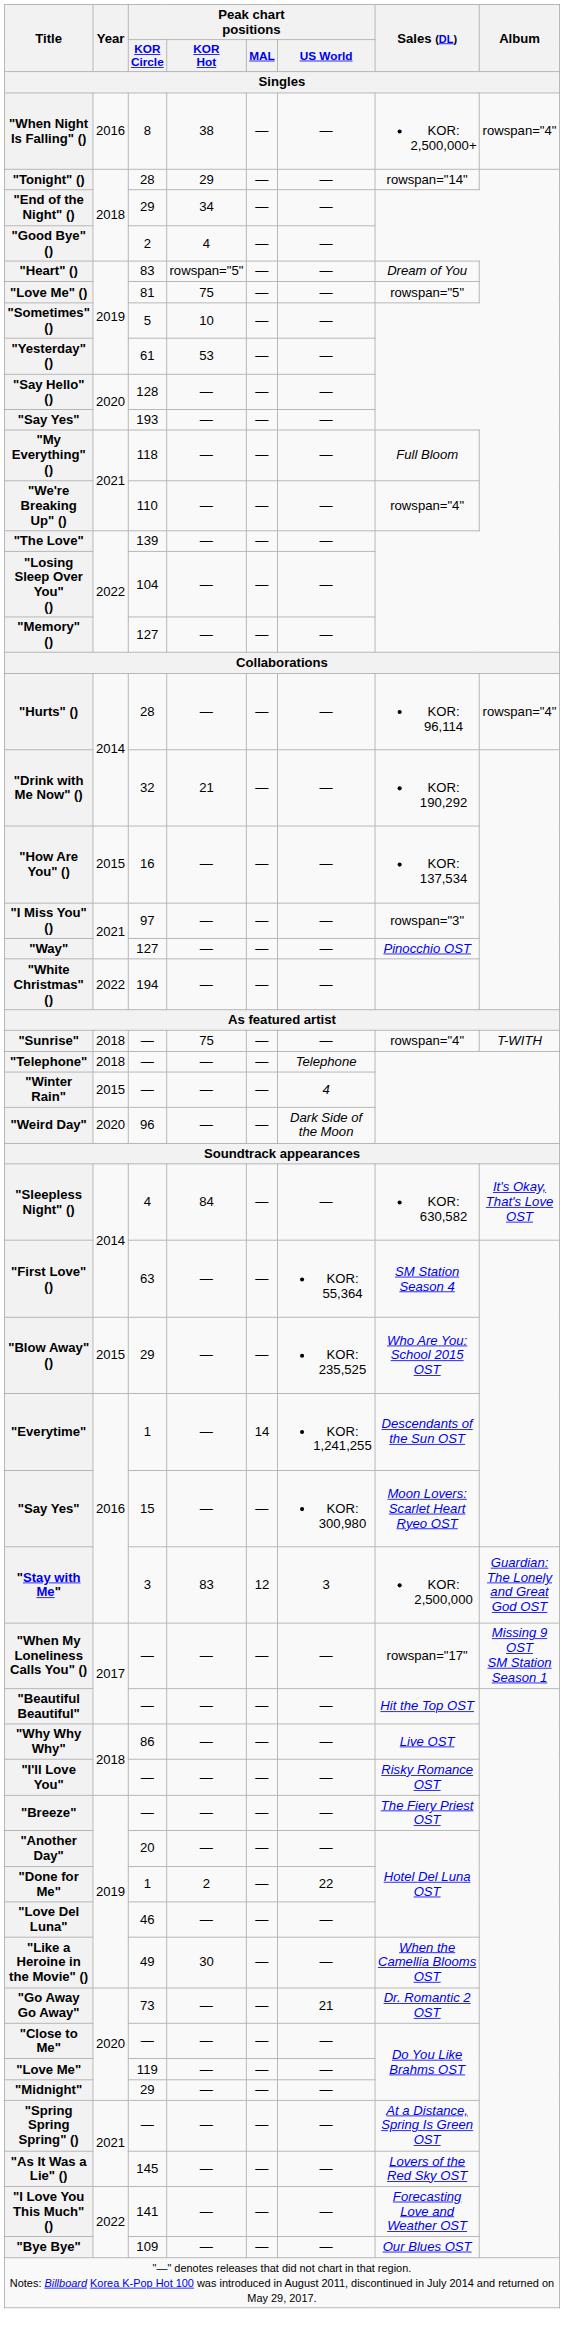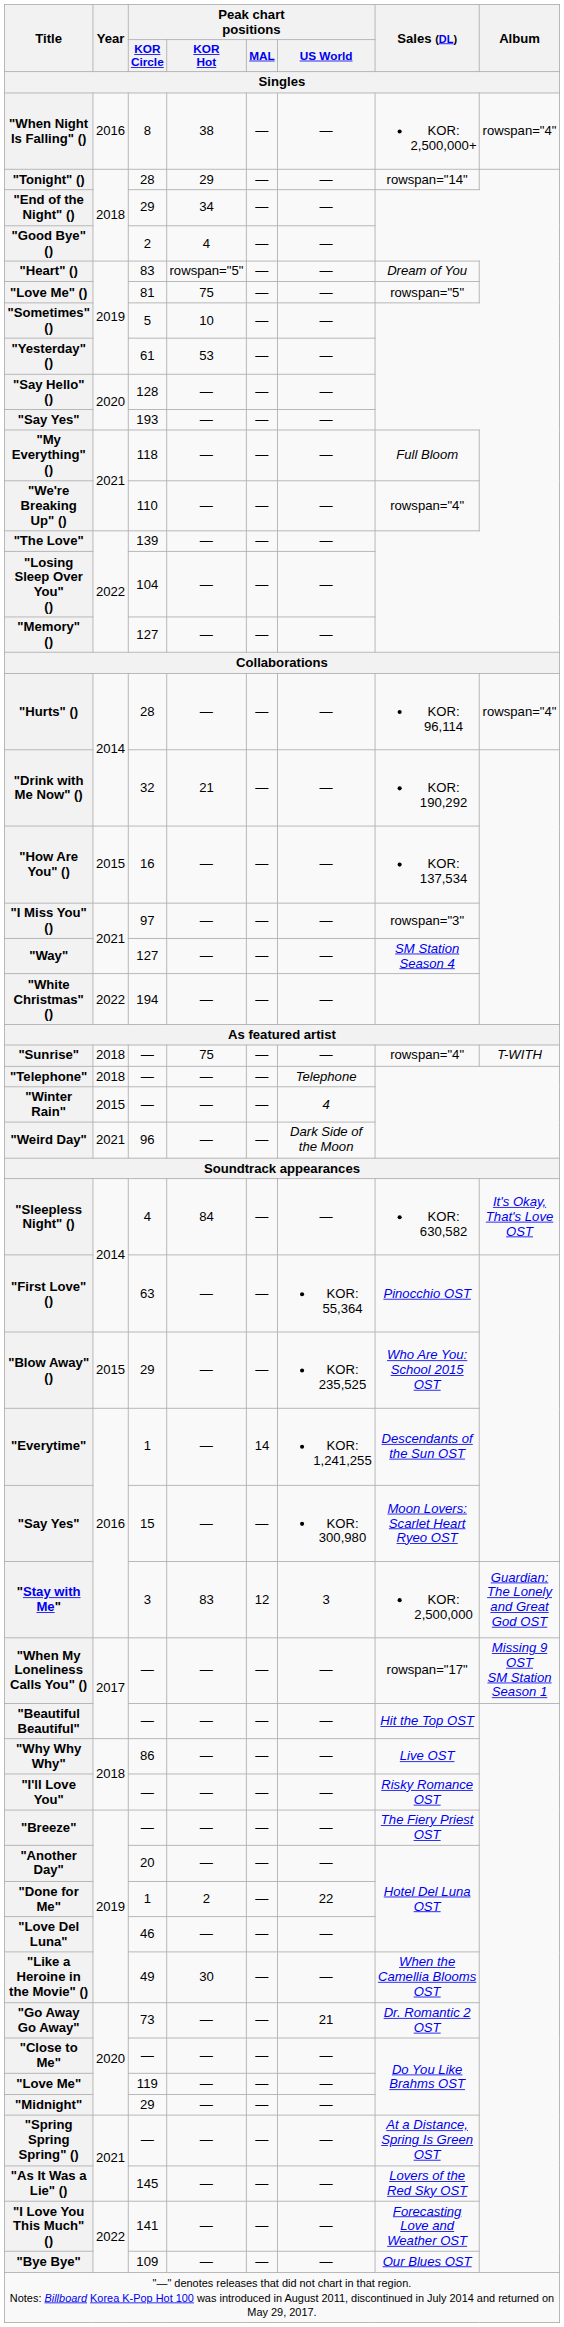(427, 948) Pinocchio OST -> (427, 956) SM Station Season 4
(111, 1125) 2020 -> (111, 1140) 2021
(427, 1278) SM Station Season 4 -> (427, 1293) Pinocchio OST
